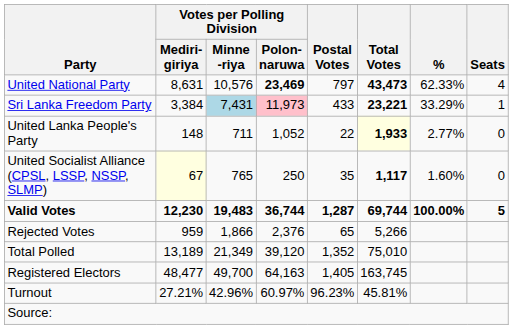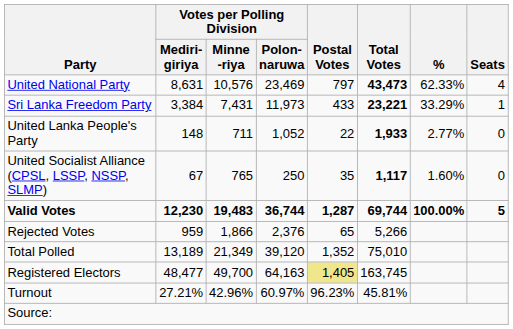(285, 85) bold -> (285, 85) normal
(237, 105) lightblue background -> (237, 105) no background
(285, 105) pink background -> (285, 105) no background
(391, 133) lightyellow background -> (391, 133) no background
(196, 175) lightyellow background -> (196, 175) no background
(338, 272) no background -> (338, 272) khaki background
